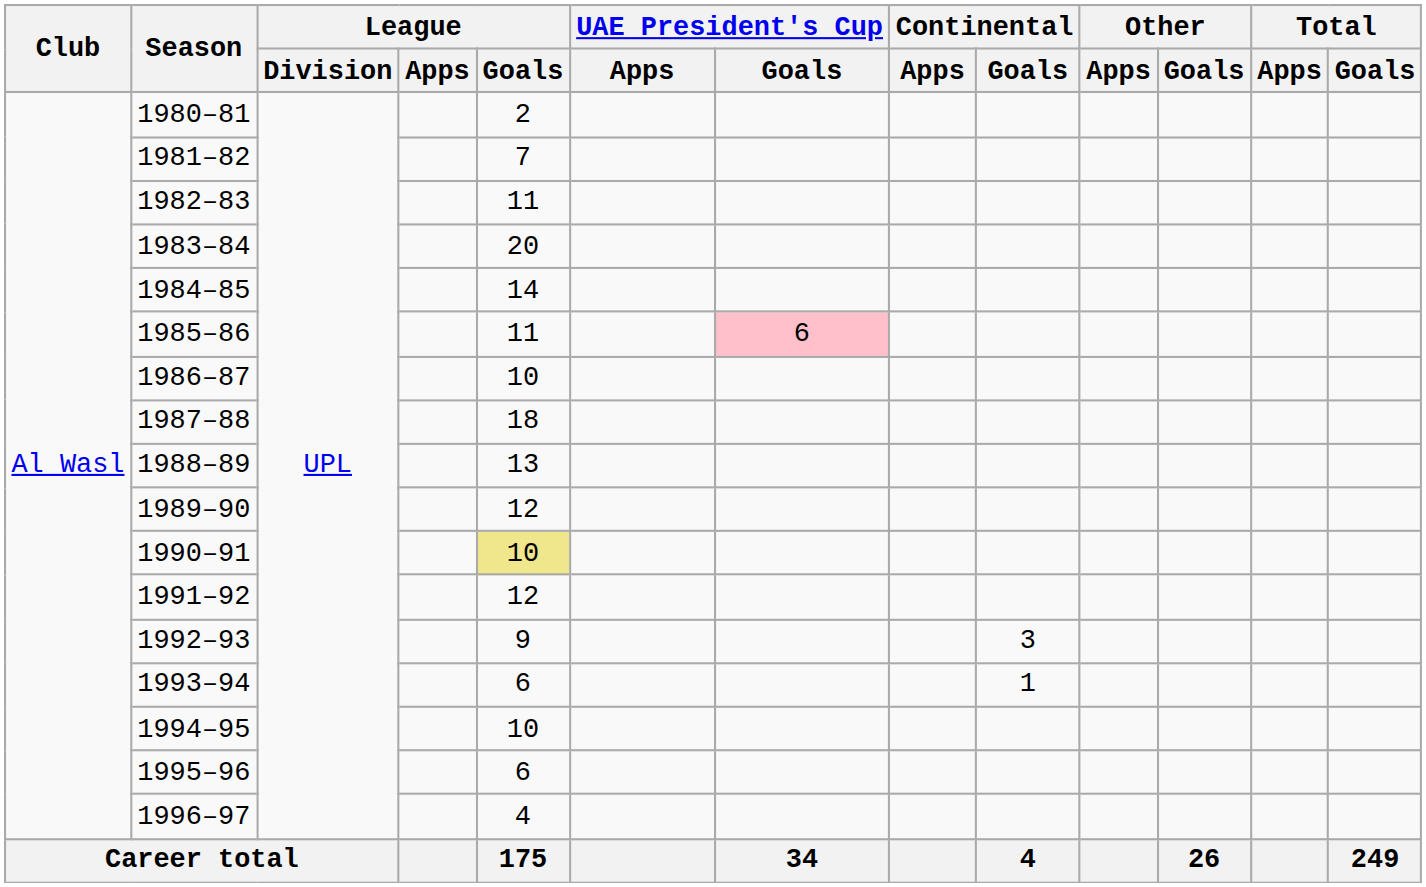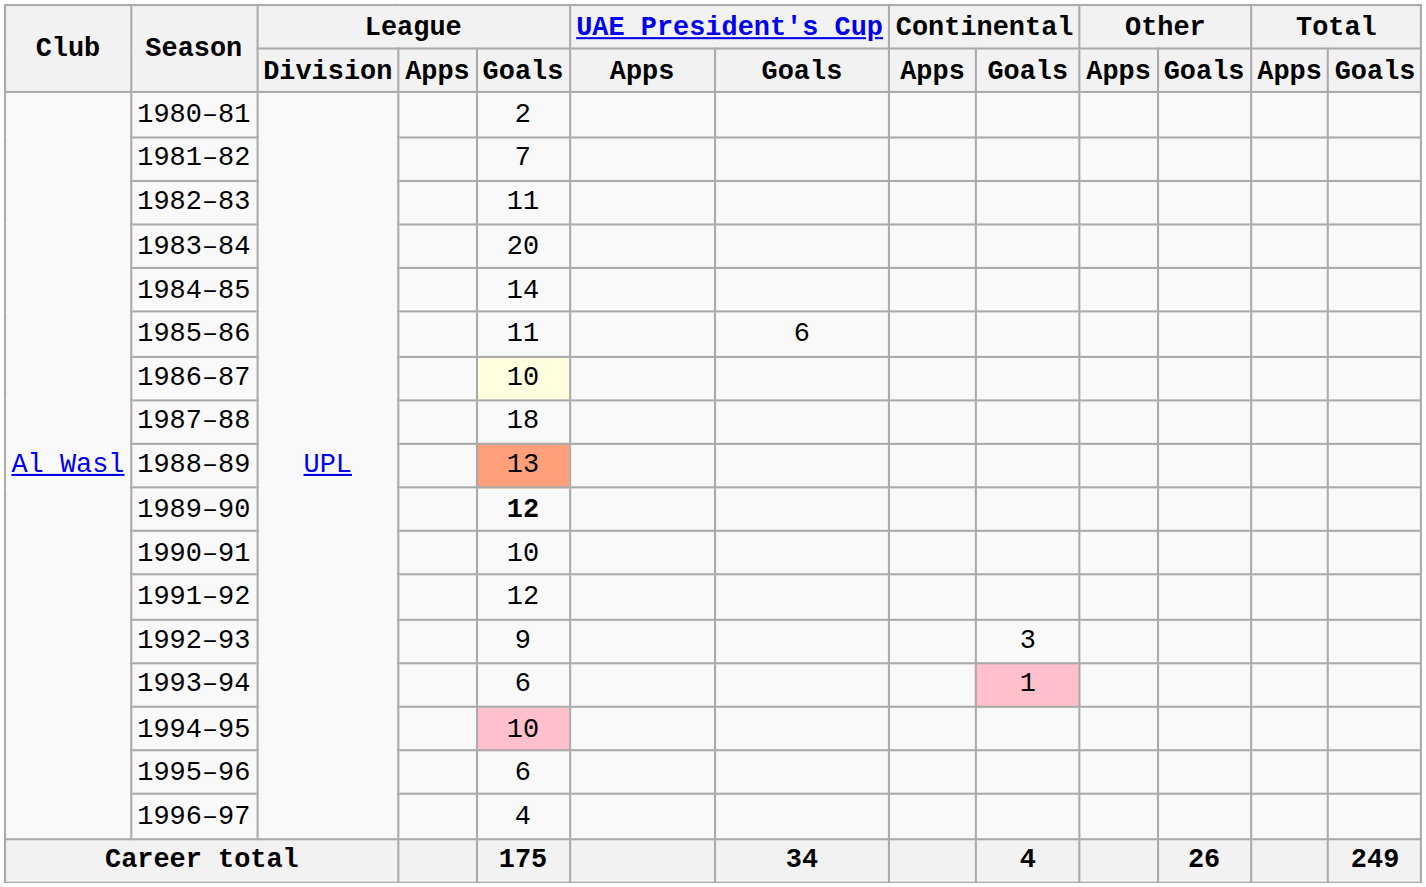(802, 334) pink background -> (802, 334) no background
(523, 378) no background -> (523, 378) lightyellow background
(523, 466) no background -> (523, 466) lightsalmon background
(523, 509) normal -> (523, 509) bold
(523, 553) khaki background -> (523, 553) no background
(1028, 685) no background -> (1028, 685) pink background
(523, 729) no background -> (523, 729) pink background
